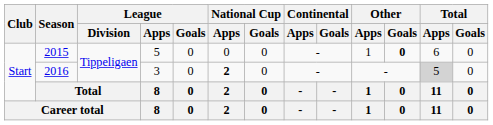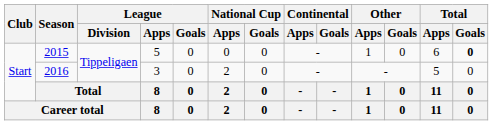(402, 52) bold -> (402, 52) normal
(470, 52) normal -> (470, 52) bold
(226, 71) bold -> (226, 71) normal
(436, 71) lightgrey background -> (436, 71) no background
